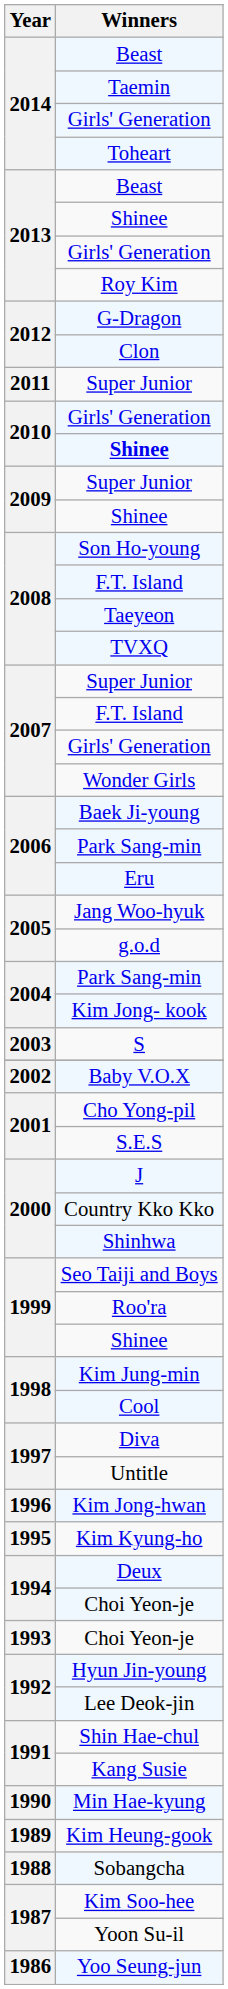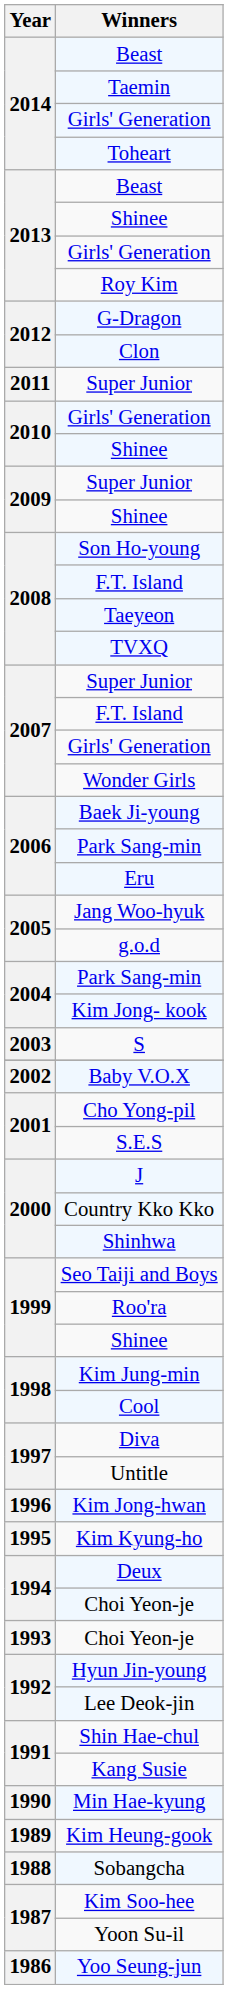(139, 449) bold -> (139, 449) normal
